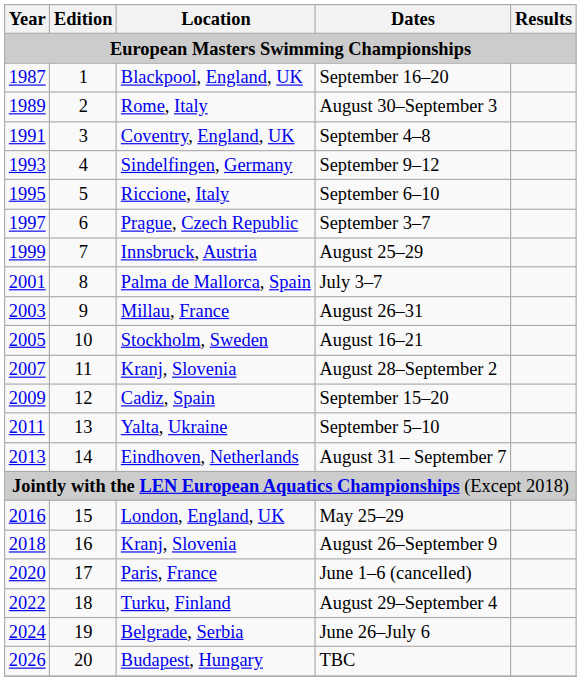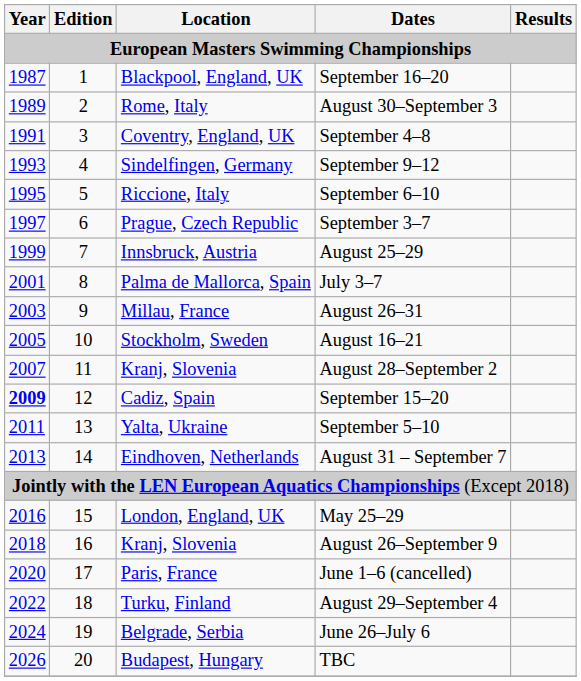(27, 398) normal -> (27, 398) bold
